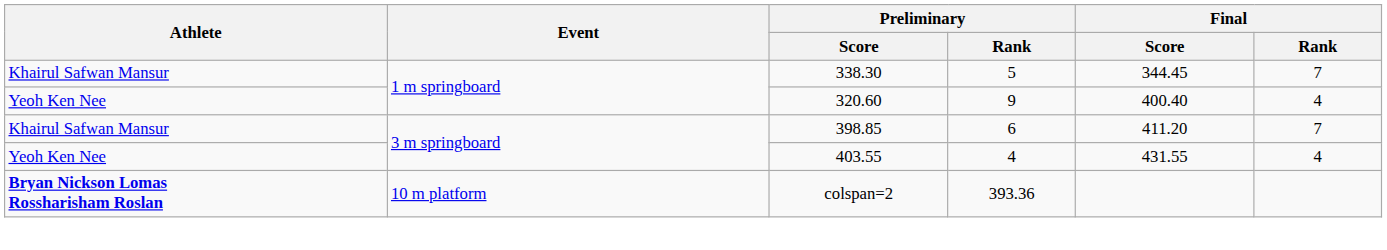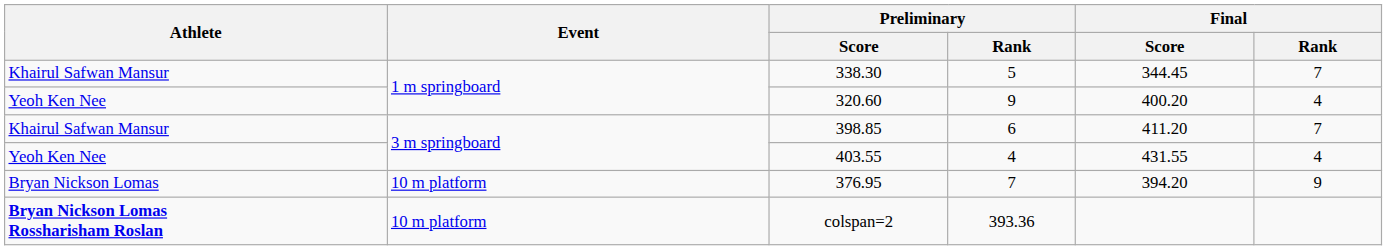(1165, 101) 400.40 -> (1165, 101) 400.20
+ row: (859, 183)
